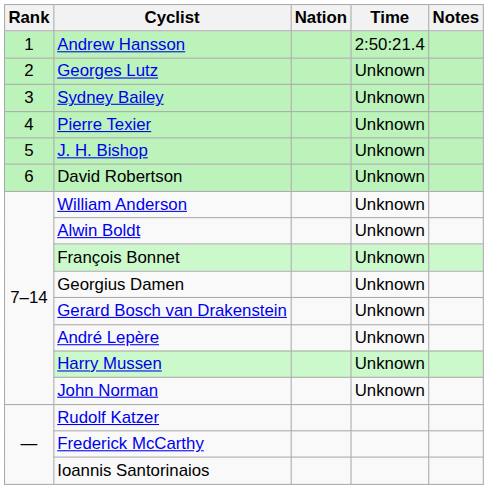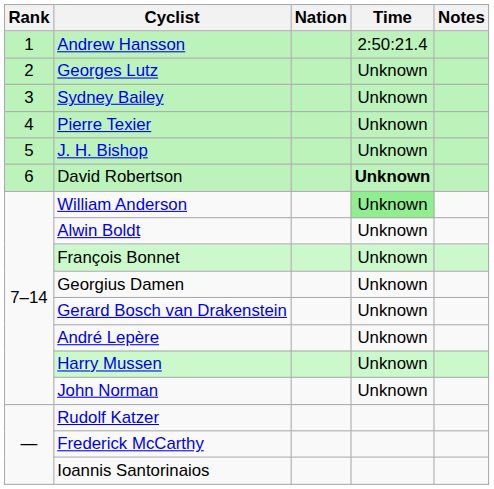(390, 177) normal -> (392, 177) bold
(390, 204) no background -> (392, 204) lightgreen background
